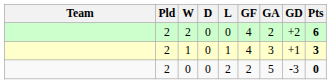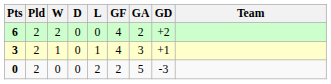columns swapped: (80, 13) <-> (316, 13)
